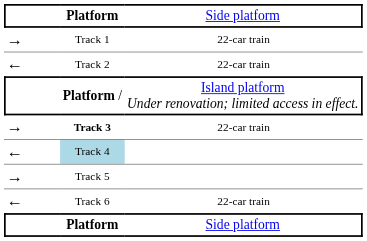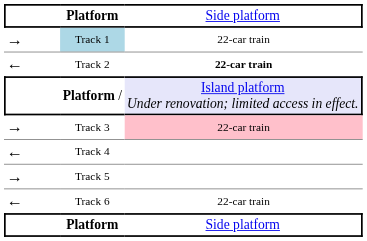(92, 39) no background -> (92, 39) lightblue background
(244, 64) normal -> (244, 64) bold
(243, 95) no background -> (243, 95) lavender background
(92, 127) bold -> (92, 127) normal
(244, 127) no background -> (244, 127) pink background
(92, 151) lightblue background -> (92, 151) no background
